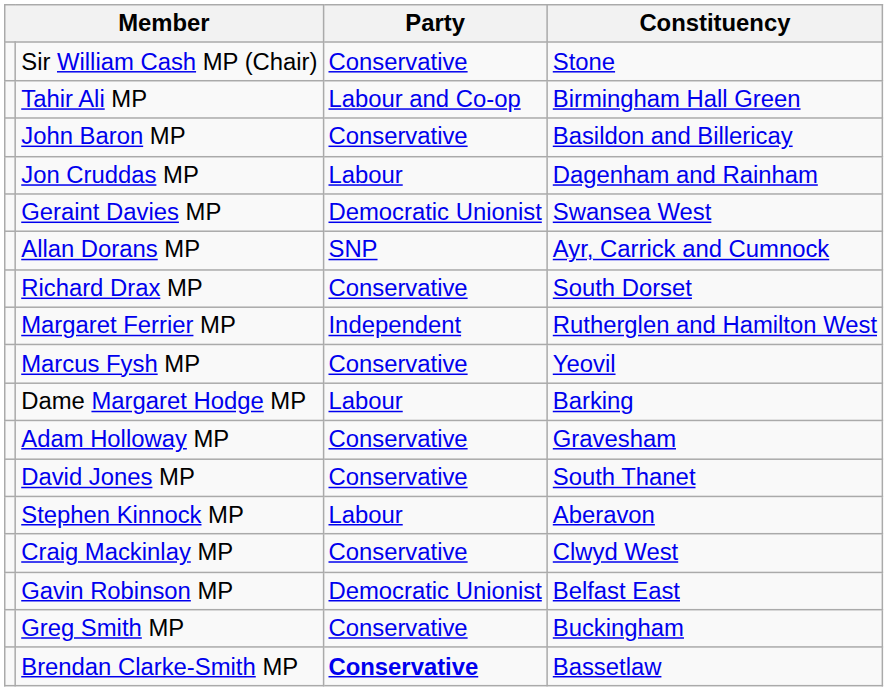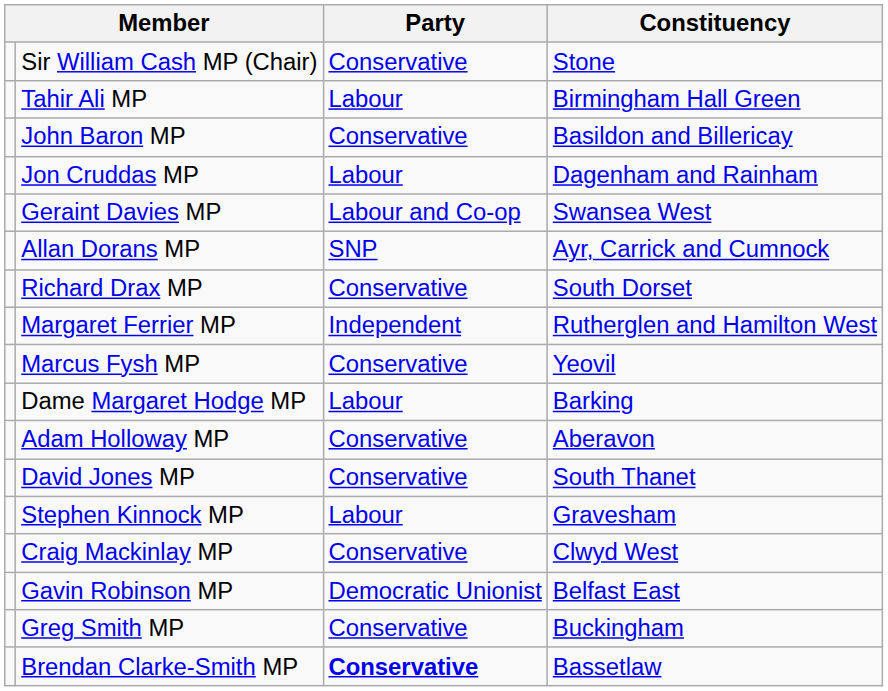(425, 99) Labour and Co-op -> (366, 99) Labour
(435, 212) Democratic Unionist -> (425, 212) Labour and Co-op
(614, 439) Gravesham -> (604, 439) Aberavon
(604, 514) Aberavon -> (614, 514) Gravesham
